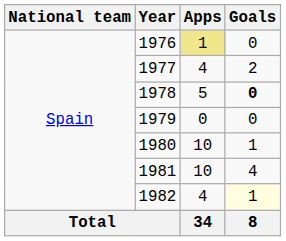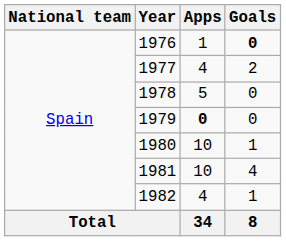(203, 43) khaki background -> (203, 43) no background
(253, 43) normal -> (253, 43) bold
(253, 94) bold -> (253, 94) normal
(203, 120) normal -> (203, 120) bold
(253, 197) lightyellow background -> (253, 197) no background
